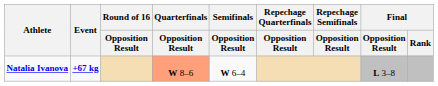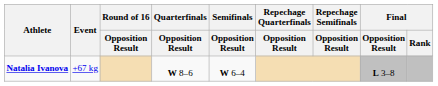(85, 69) bold -> (85, 69) normal
(181, 74) lightsalmon background -> (180, 74) no background
